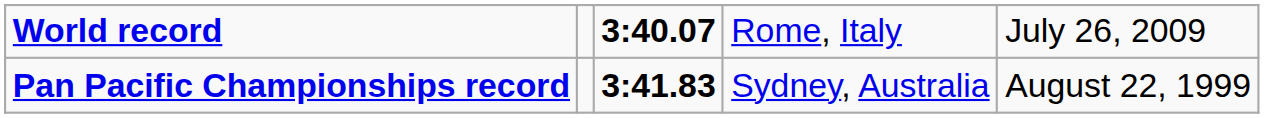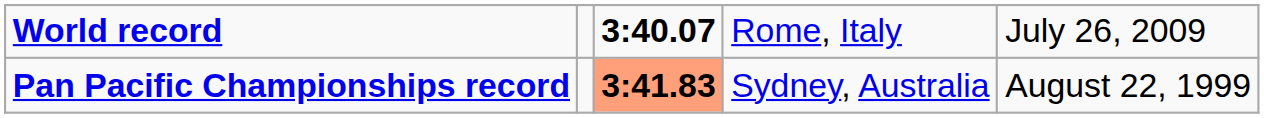(658, 84) no background -> (658, 84) lightsalmon background
